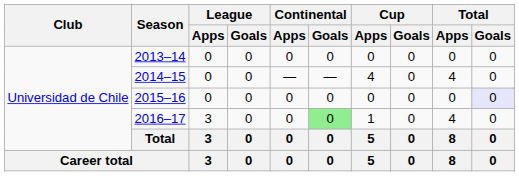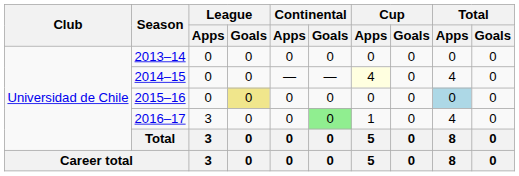(371, 77) no background -> (371, 77) lightyellow background
(249, 98) no background -> (249, 98) khaki background
(452, 98) no background -> (452, 98) lightblue background
(493, 98) lavender background -> (493, 98) no background
